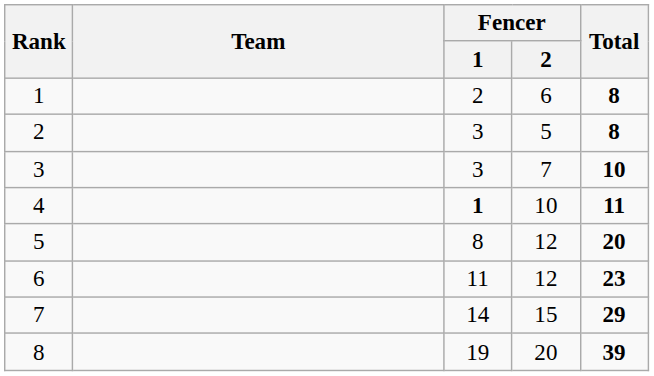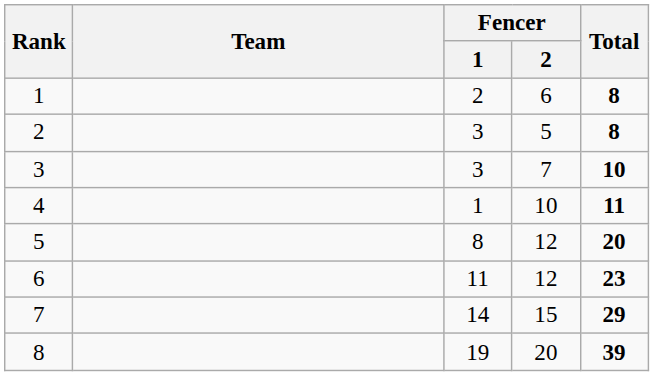(478, 205) bold -> (478, 205) normal
